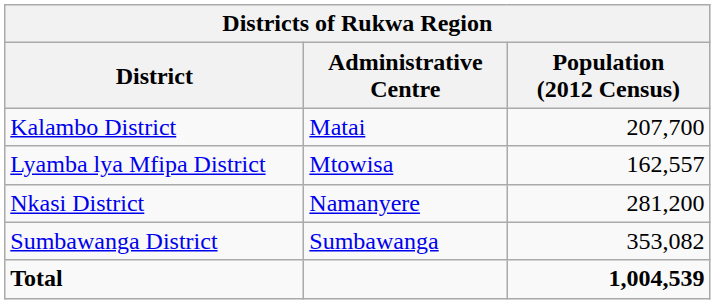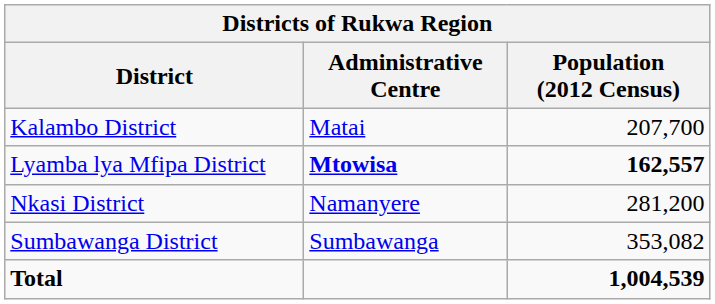(351, 164) normal -> (353, 164) bold
(665, 164) normal -> (665, 164) bold
